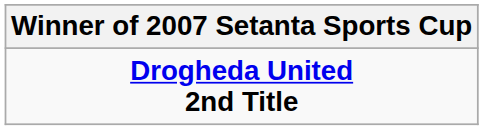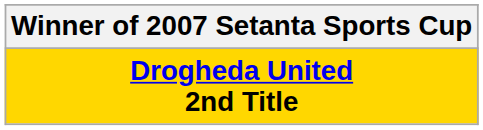(242, 85) no background -> (242, 85) gold background
